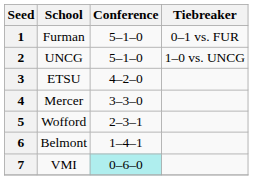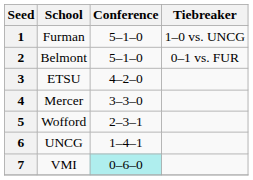(205, 36) 0–1 vs. FUR -> (205, 36) 1–0 vs. UNCG
(64, 57) UNCG -> (64, 57) Belmont
(205, 57) 1–0 vs. UNCG -> (205, 57) 0–1 vs. FUR
(64, 143) Belmont -> (64, 143) UNCG
